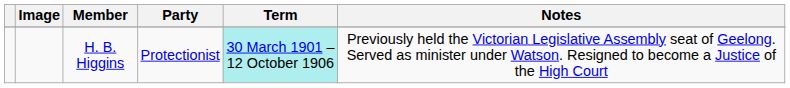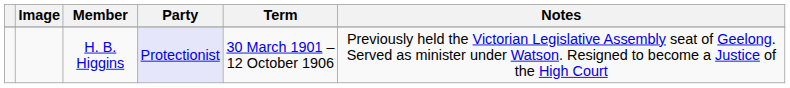(180, 54) no background -> (180, 54) lavender background
(280, 54) paleturquoise background -> (280, 54) no background
